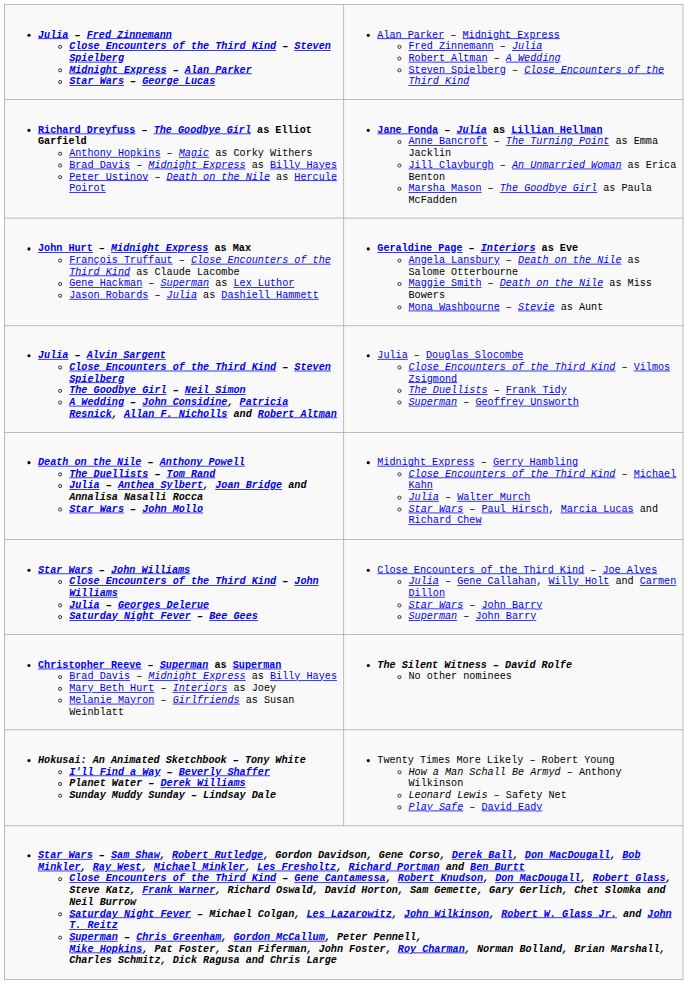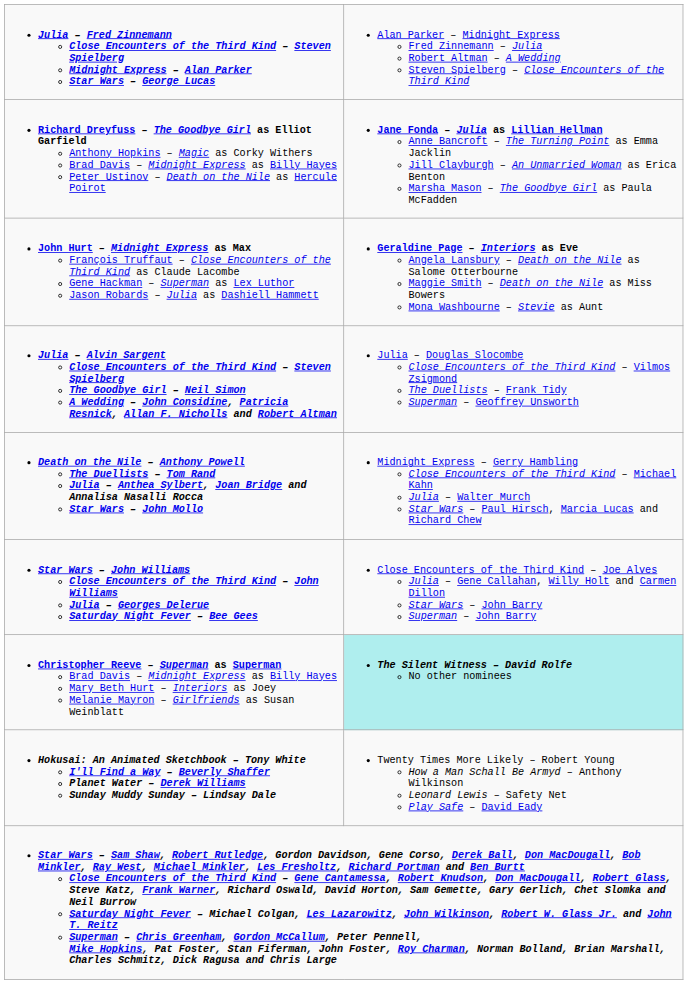(513, 671) no background -> (513, 671) paleturquoise background
